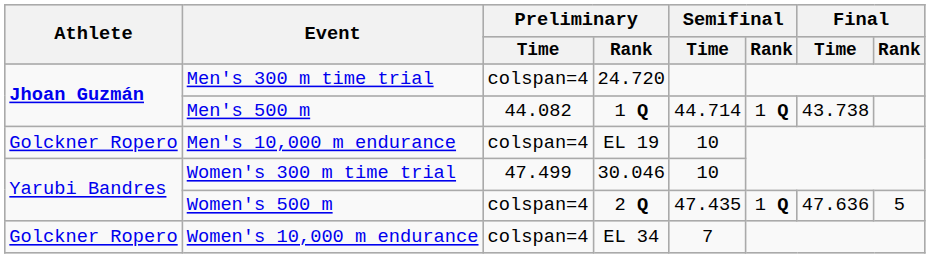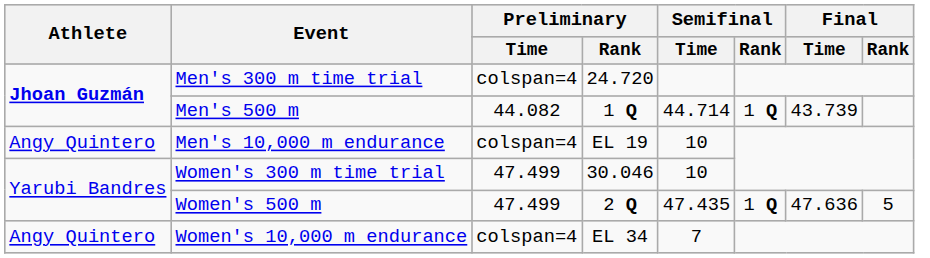(835, 111) 43.738 -> (824, 111) 43.739
(94, 142) Golckner Ropero -> (82, 142) Angy Quintero
(538, 205) colspan=4 -> (527, 205) 47.499
(94, 237) Golckner Ropero -> (82, 237) Angy Quintero
